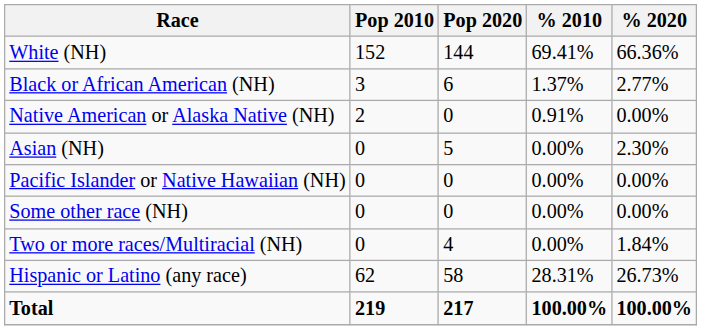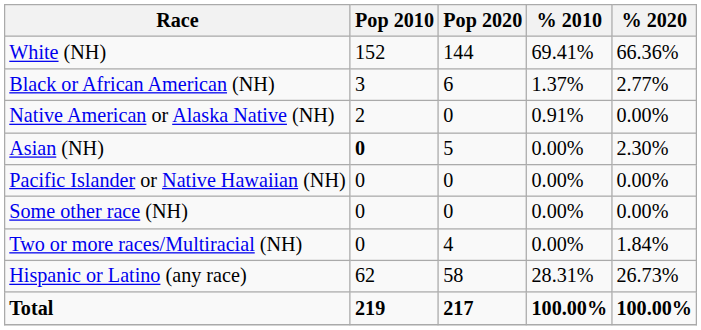(360, 148) normal -> (360, 148) bold
